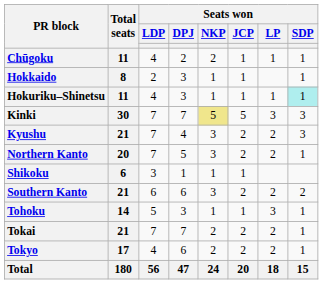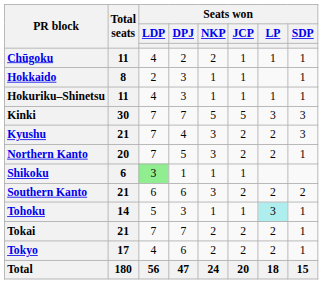(303, 96) paleturquoise background -> (303, 96) no background
(213, 116) khaki background -> (213, 116) no background
(154, 173) no background -> (154, 173) lightgreen background
(273, 212) no background -> (273, 212) paleturquoise background
